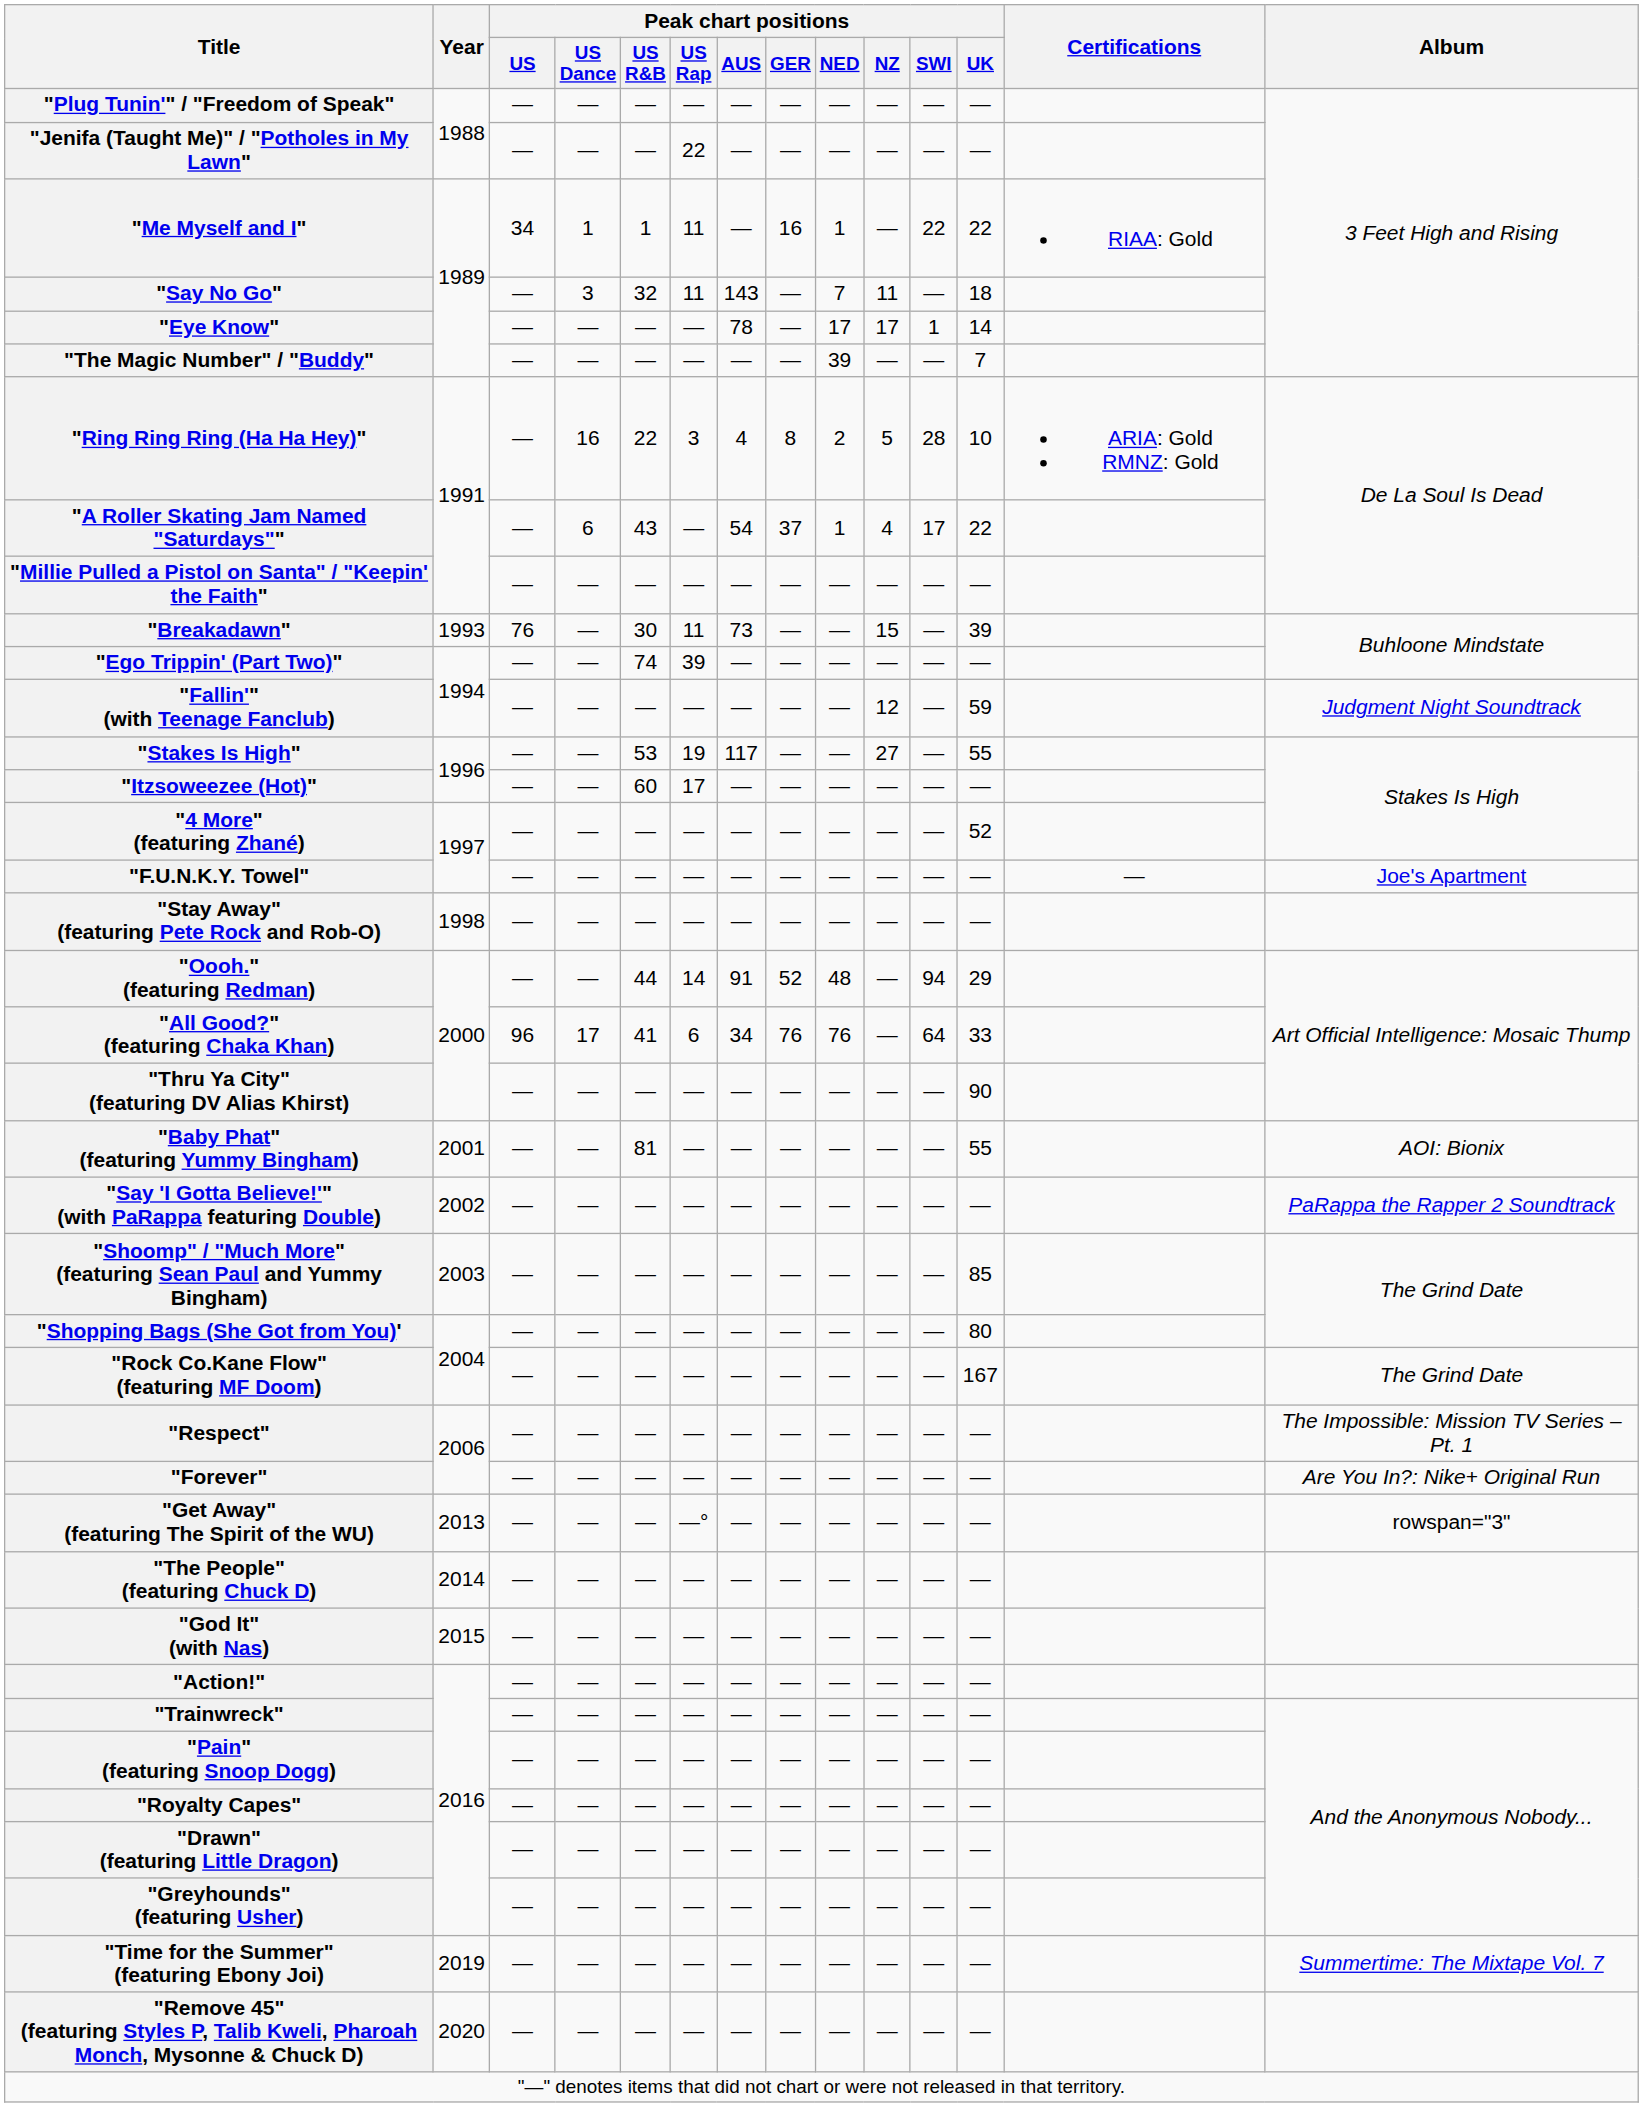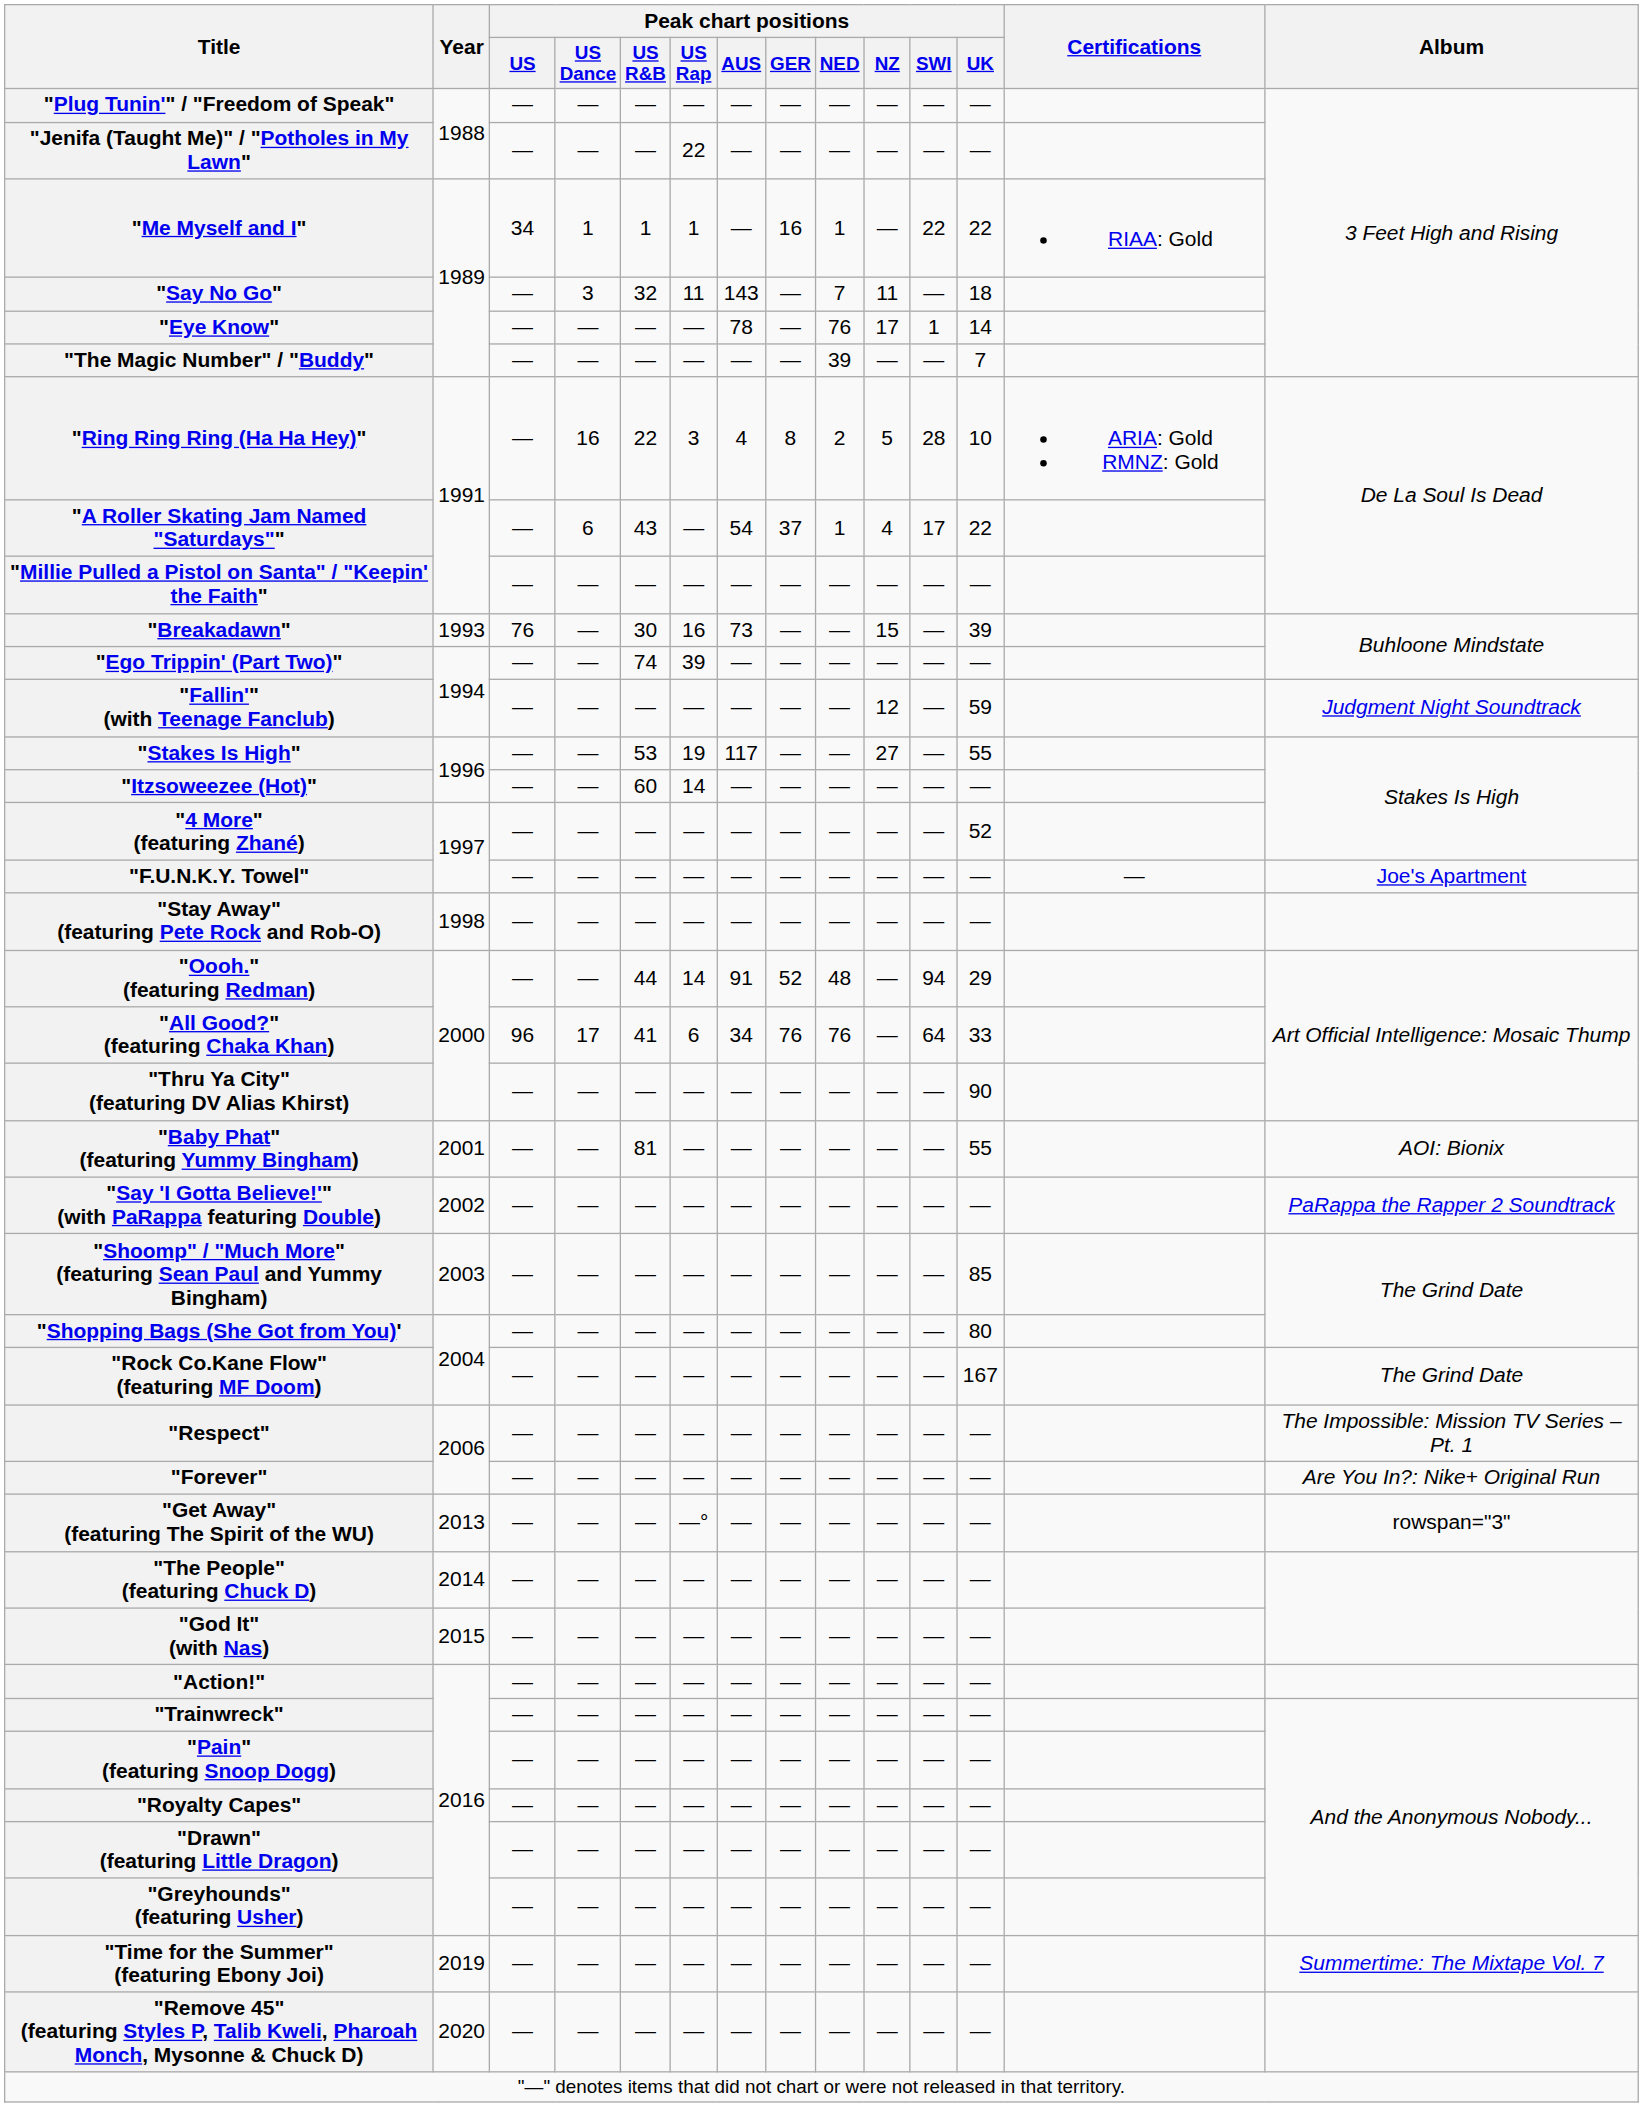(694, 227) 11 -> (694, 227) 1
(840, 327) 17 -> (840, 327) 76
(694, 629) 11 -> (694, 629) 16
(694, 786) 17 -> (694, 786) 14
